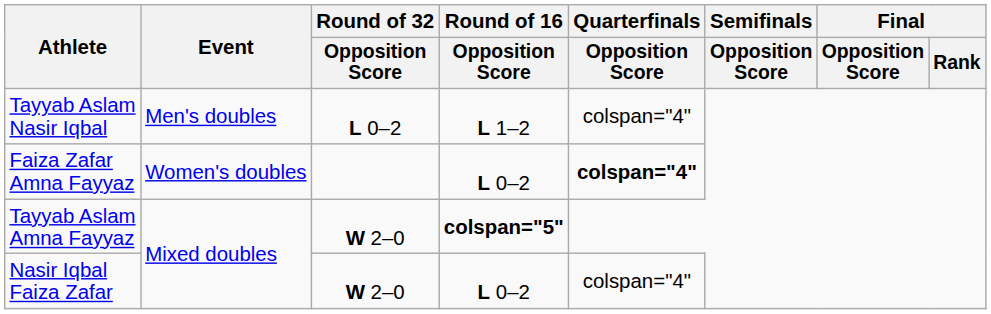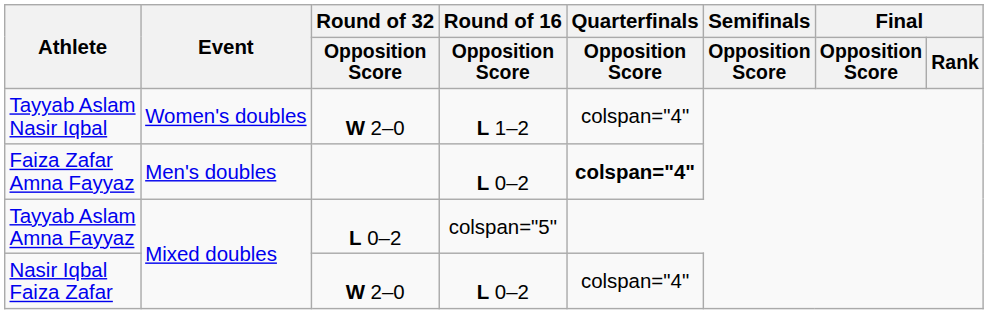(211, 117) Men's doubles -> (226, 117) Women's doubles
(375, 128) L 0–2 -> (375, 128) W 2–0
(226, 172) Women's doubles -> (211, 172) Men's doubles
(375, 238) W 2–0 -> (375, 238) L 0–2
(504, 227) bold -> (503, 227) normal
